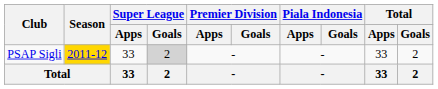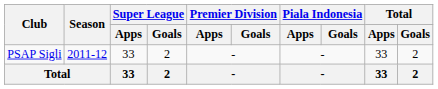(87, 54) gold background -> (87, 54) no background
(167, 54) lightgrey background -> (167, 54) no background
